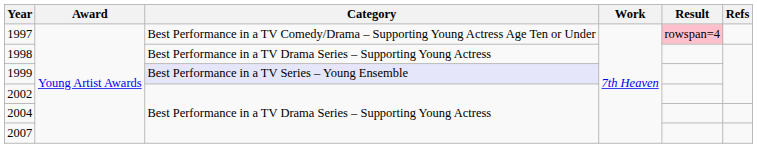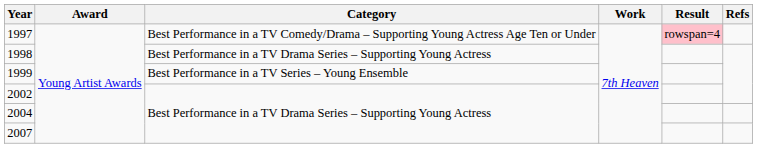(278, 73) lavender background -> (278, 73) no background
